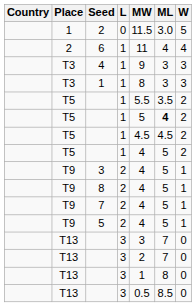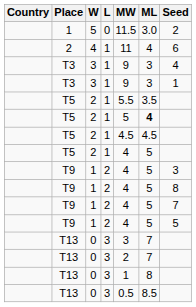columns swapped: (184, 13) <-> (101, 13)
(142, 83) 8 -> (126, 83) 9
